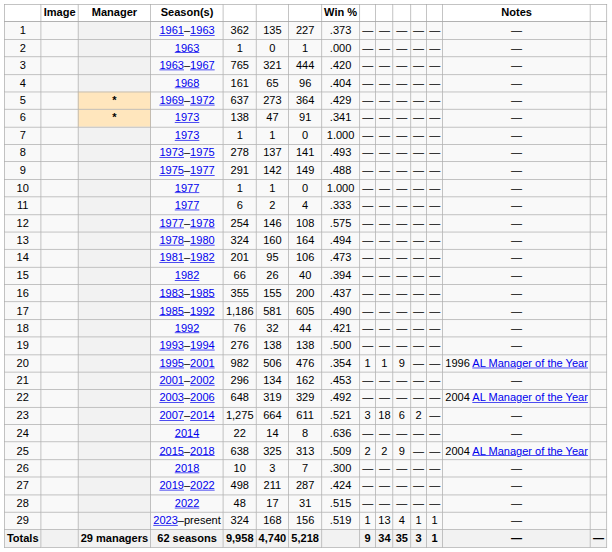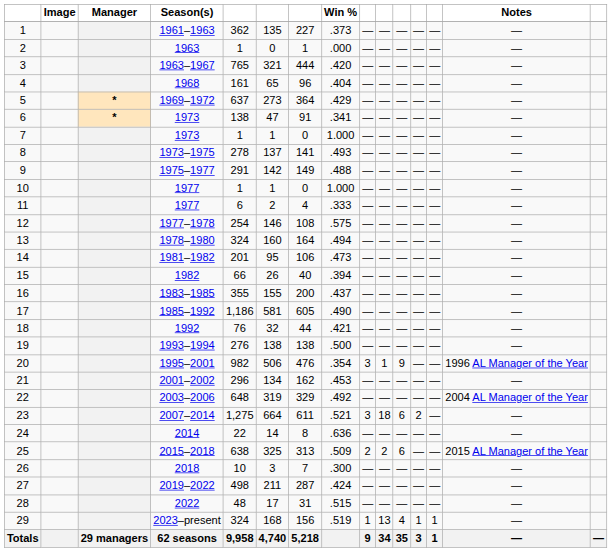(368, 363) 1 -> (368, 363) 3
(402, 450) 9 -> (402, 450) 6
(517, 450) 2004 AL Manager of the Year -> (517, 450) 2015 AL Manager of the Year
